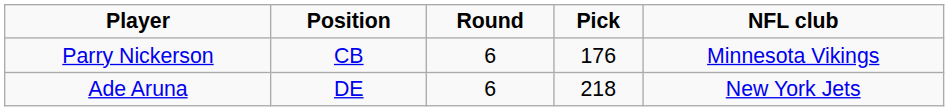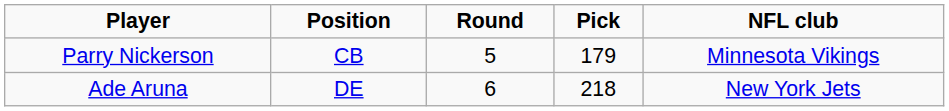(490, 55) 6 -> (490, 55) 5
(598, 55) 176 -> (598, 55) 179
